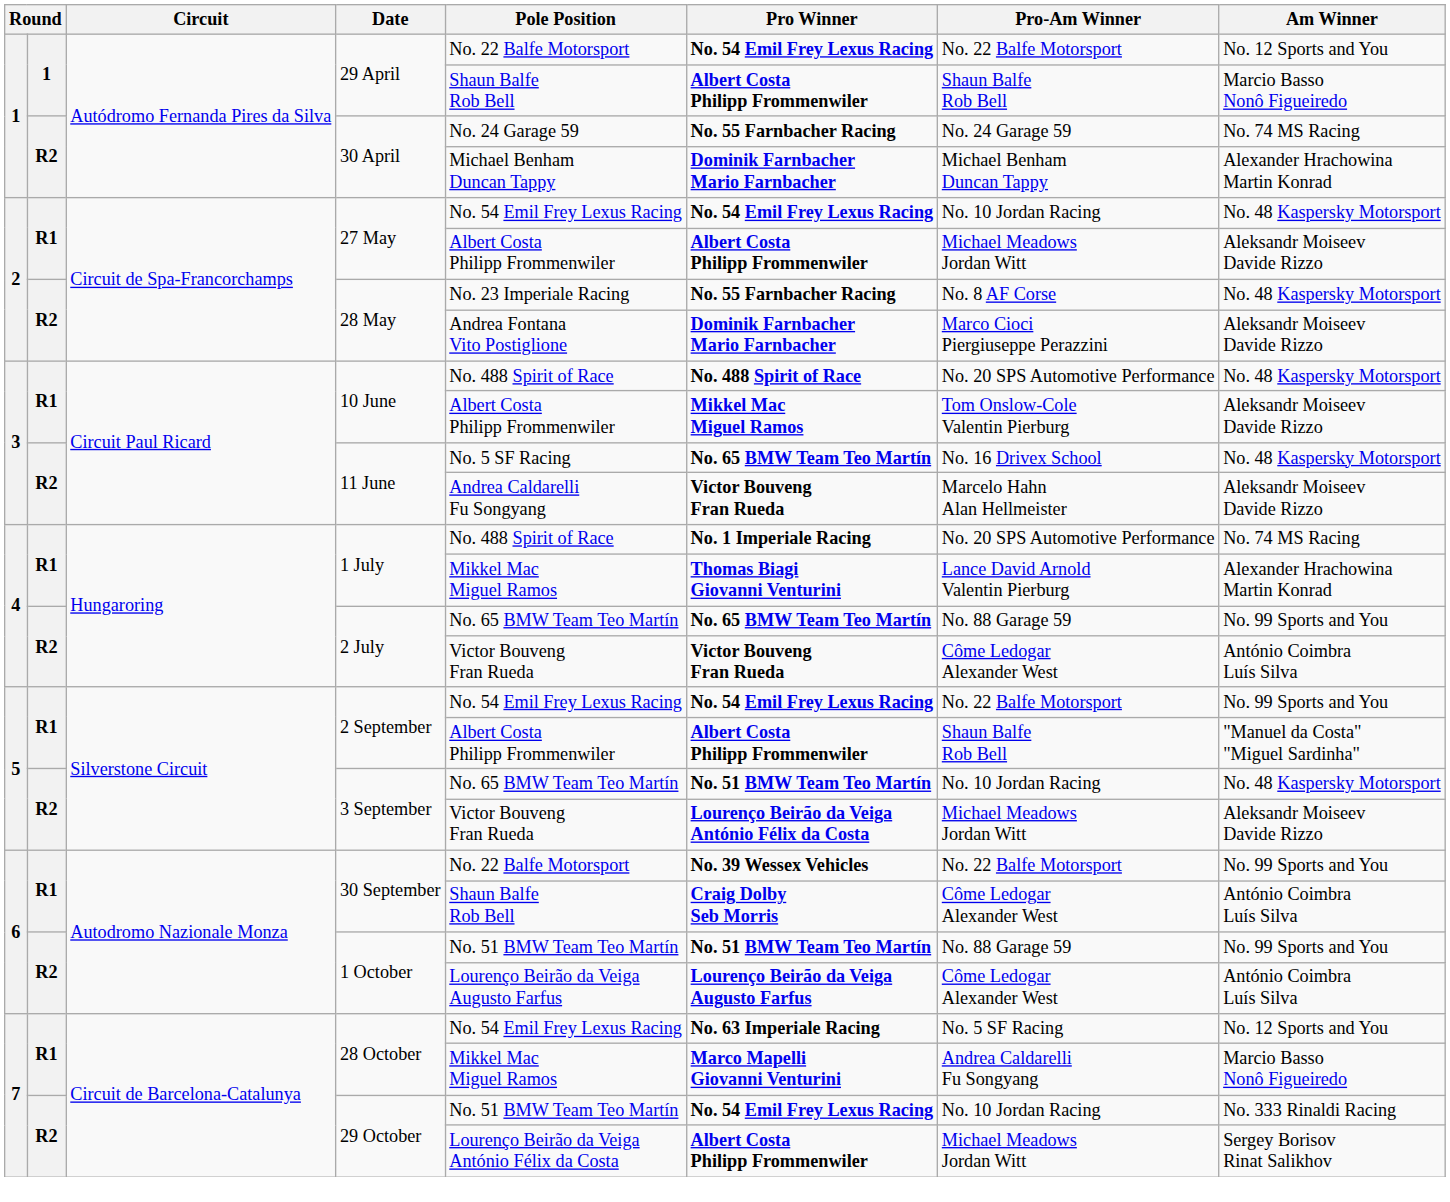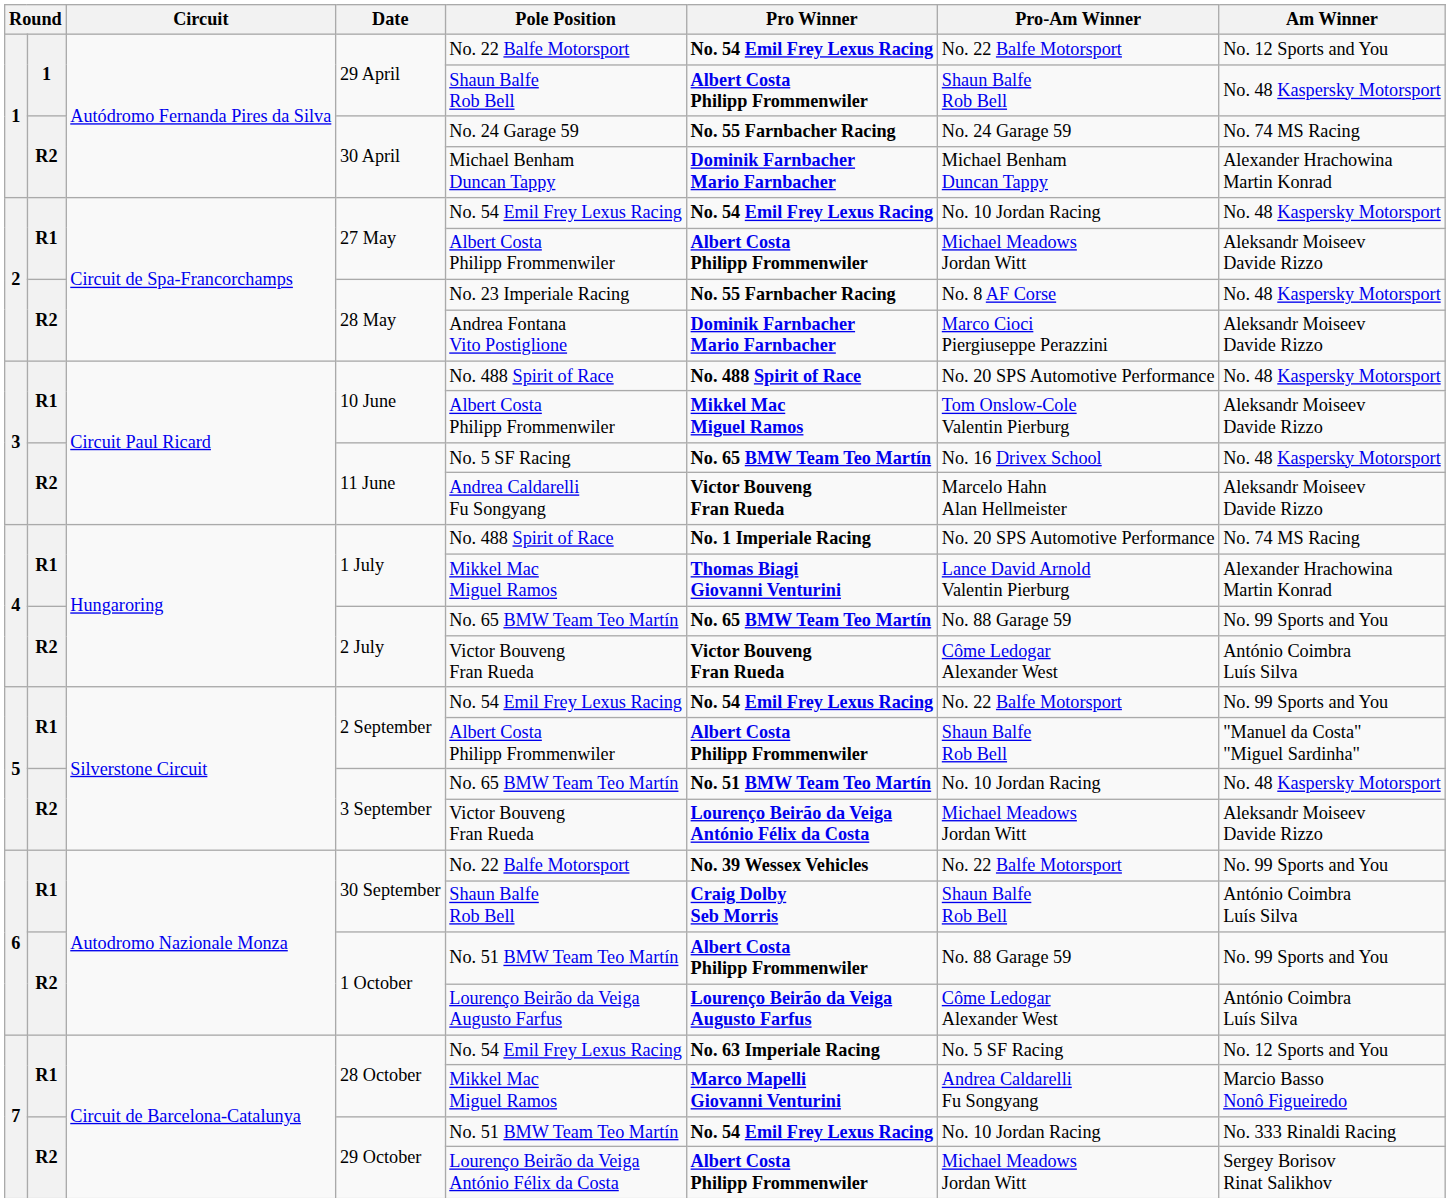(1285, 89) Marcio Basso Nonô Figueiredo -> (1332, 89) No. 48 Kaspersky Motorsport
(1000, 905) Côme Ledogar Alexander West -> (987, 905) Shaun Balfe Rob Bell
(811, 946) No. 51 BMW Team Teo Martín -> (779, 957) Albert Costa Philipp Frommenwiler
